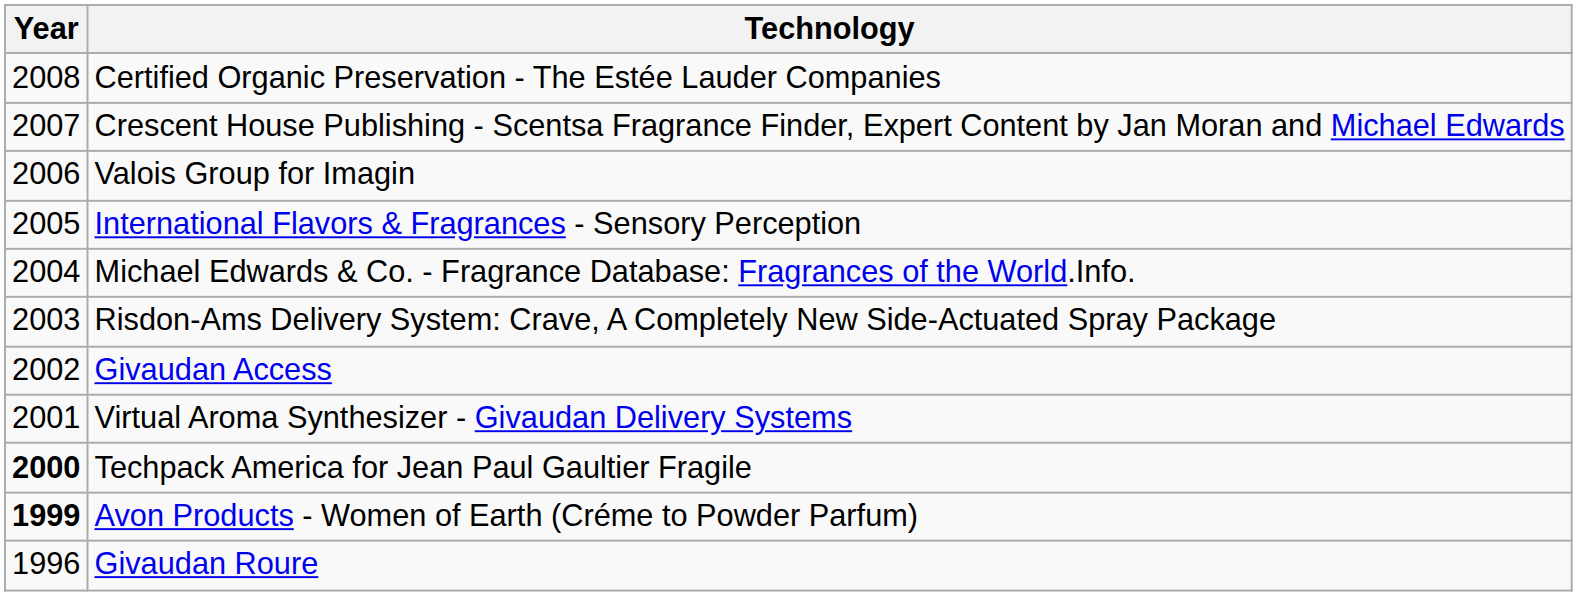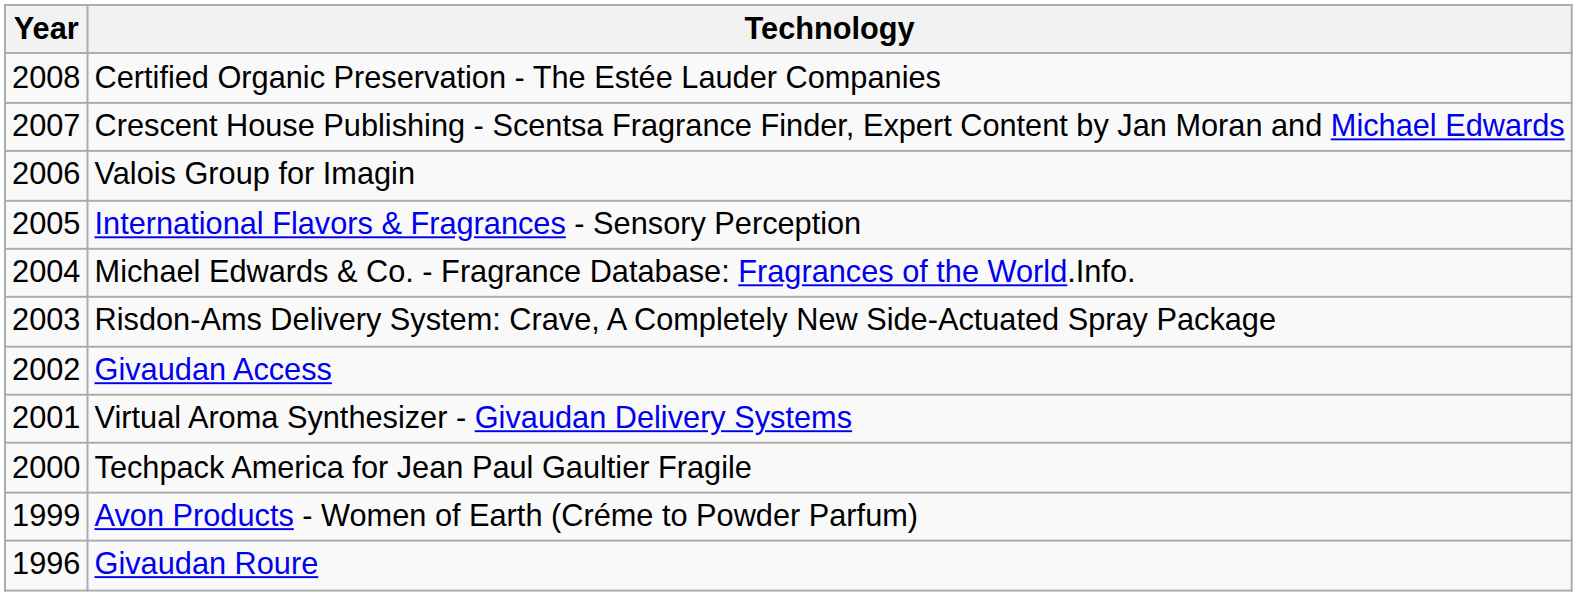(46, 467) bold -> (46, 467) normal
(46, 516) bold -> (46, 516) normal
